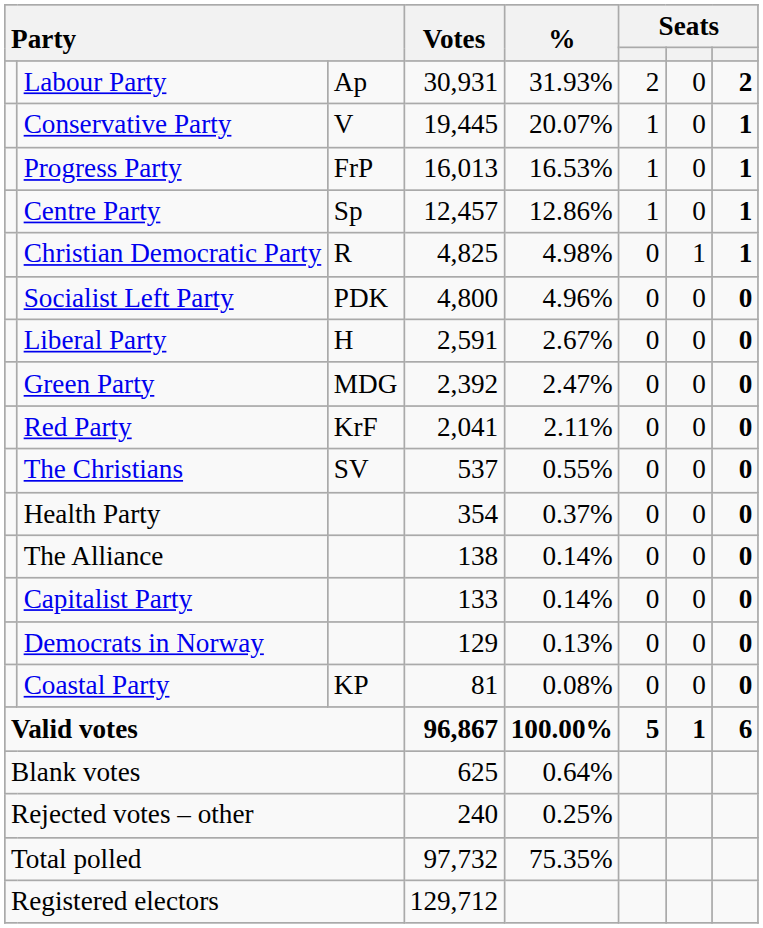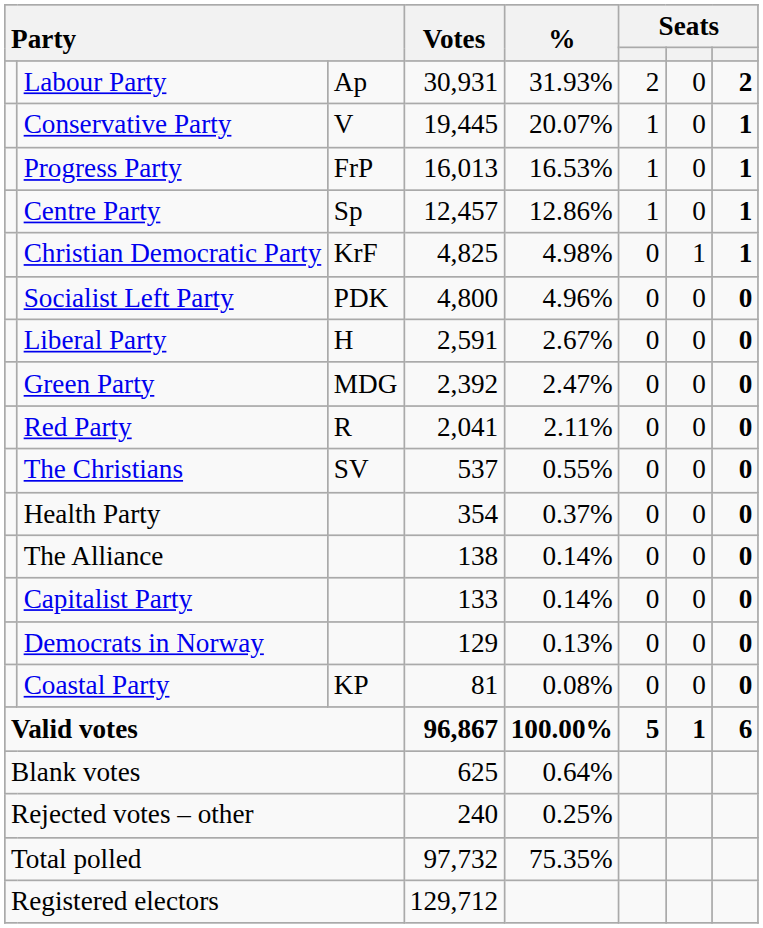(343, 254) R -> (356, 254) KrF
(356, 426) KrF -> (343, 426) R
